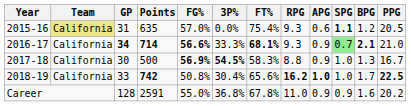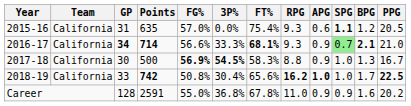(83, 29) khaki background -> (83, 29) no background
(195, 45) bold -> (195, 45) normal
